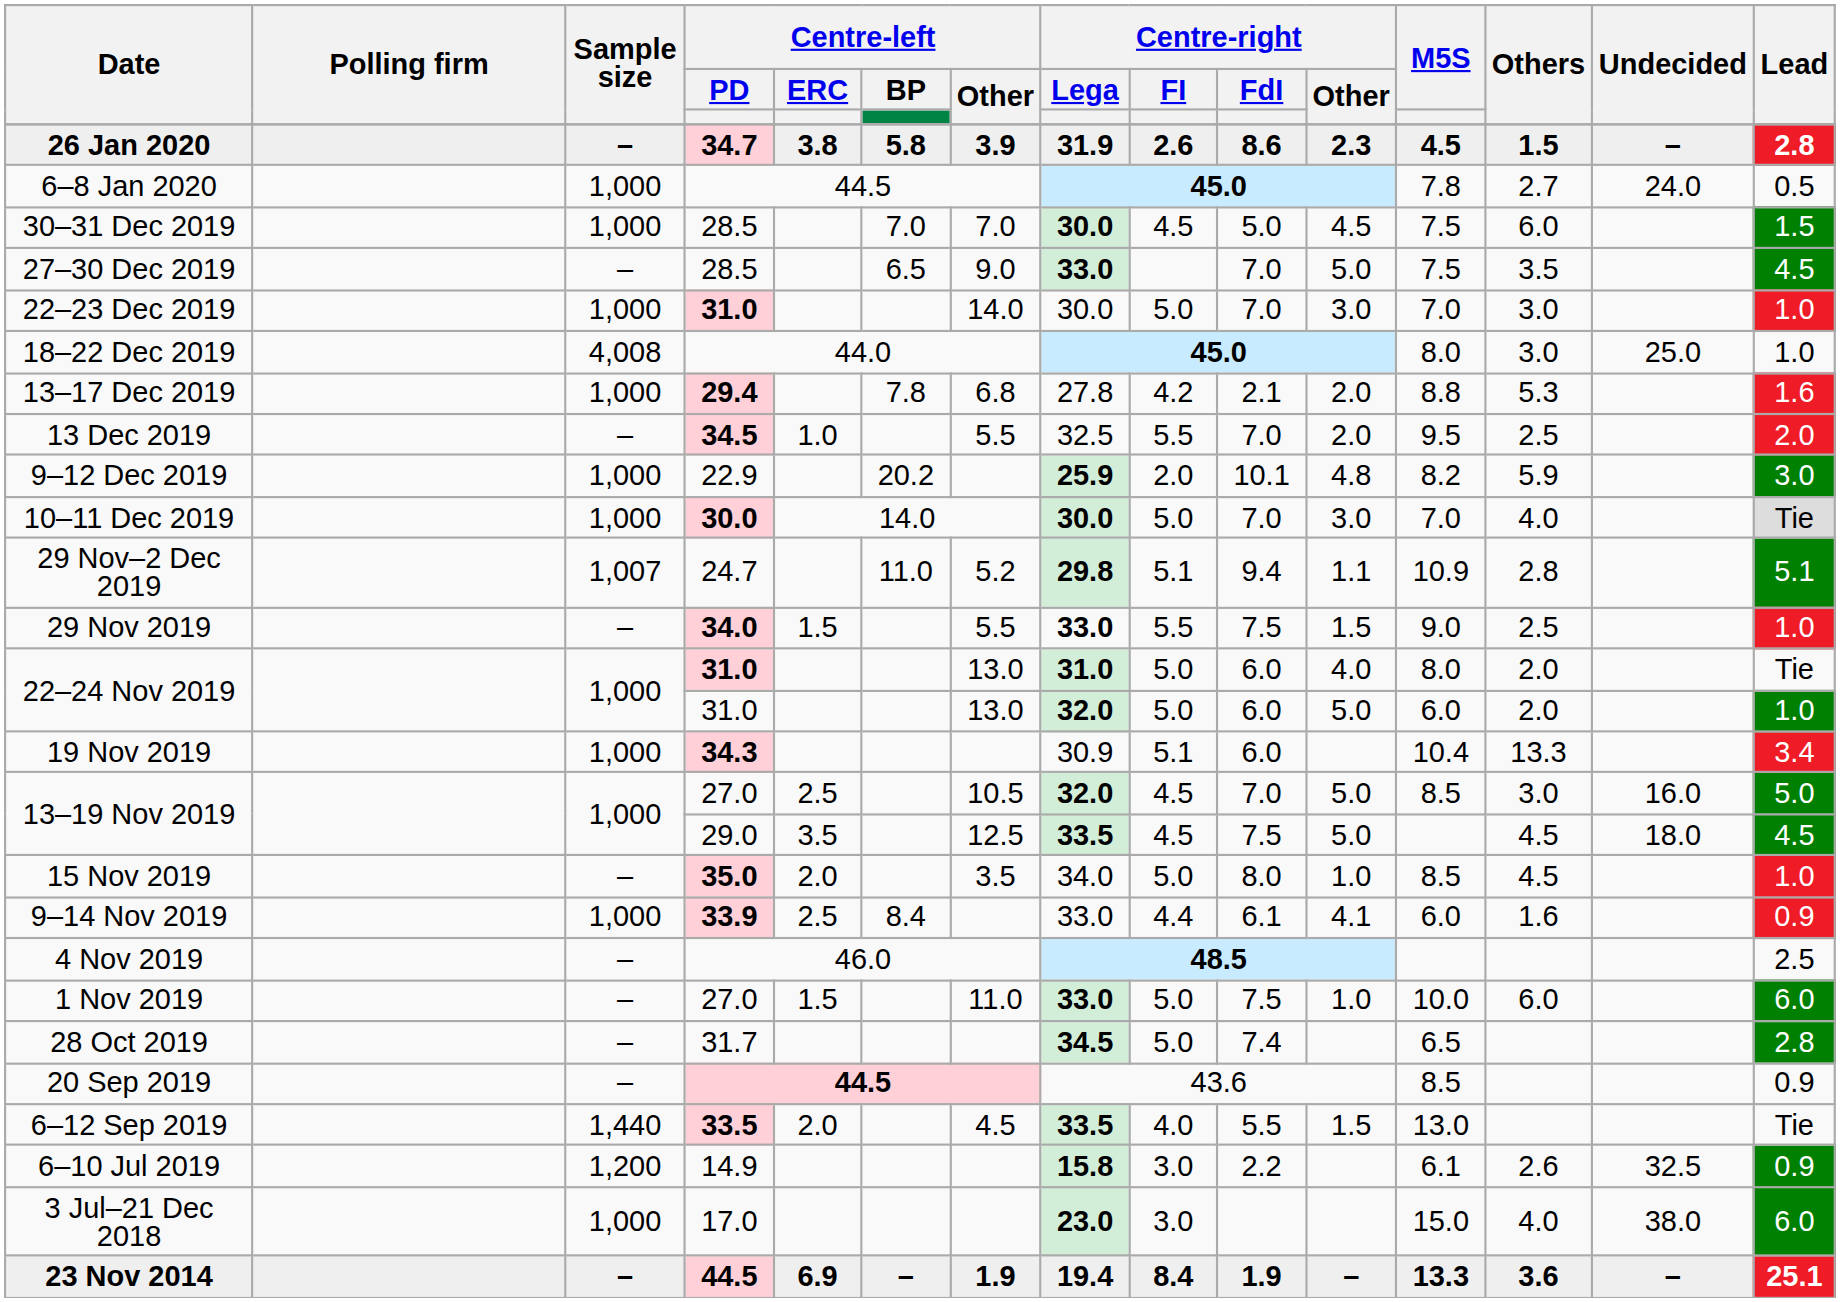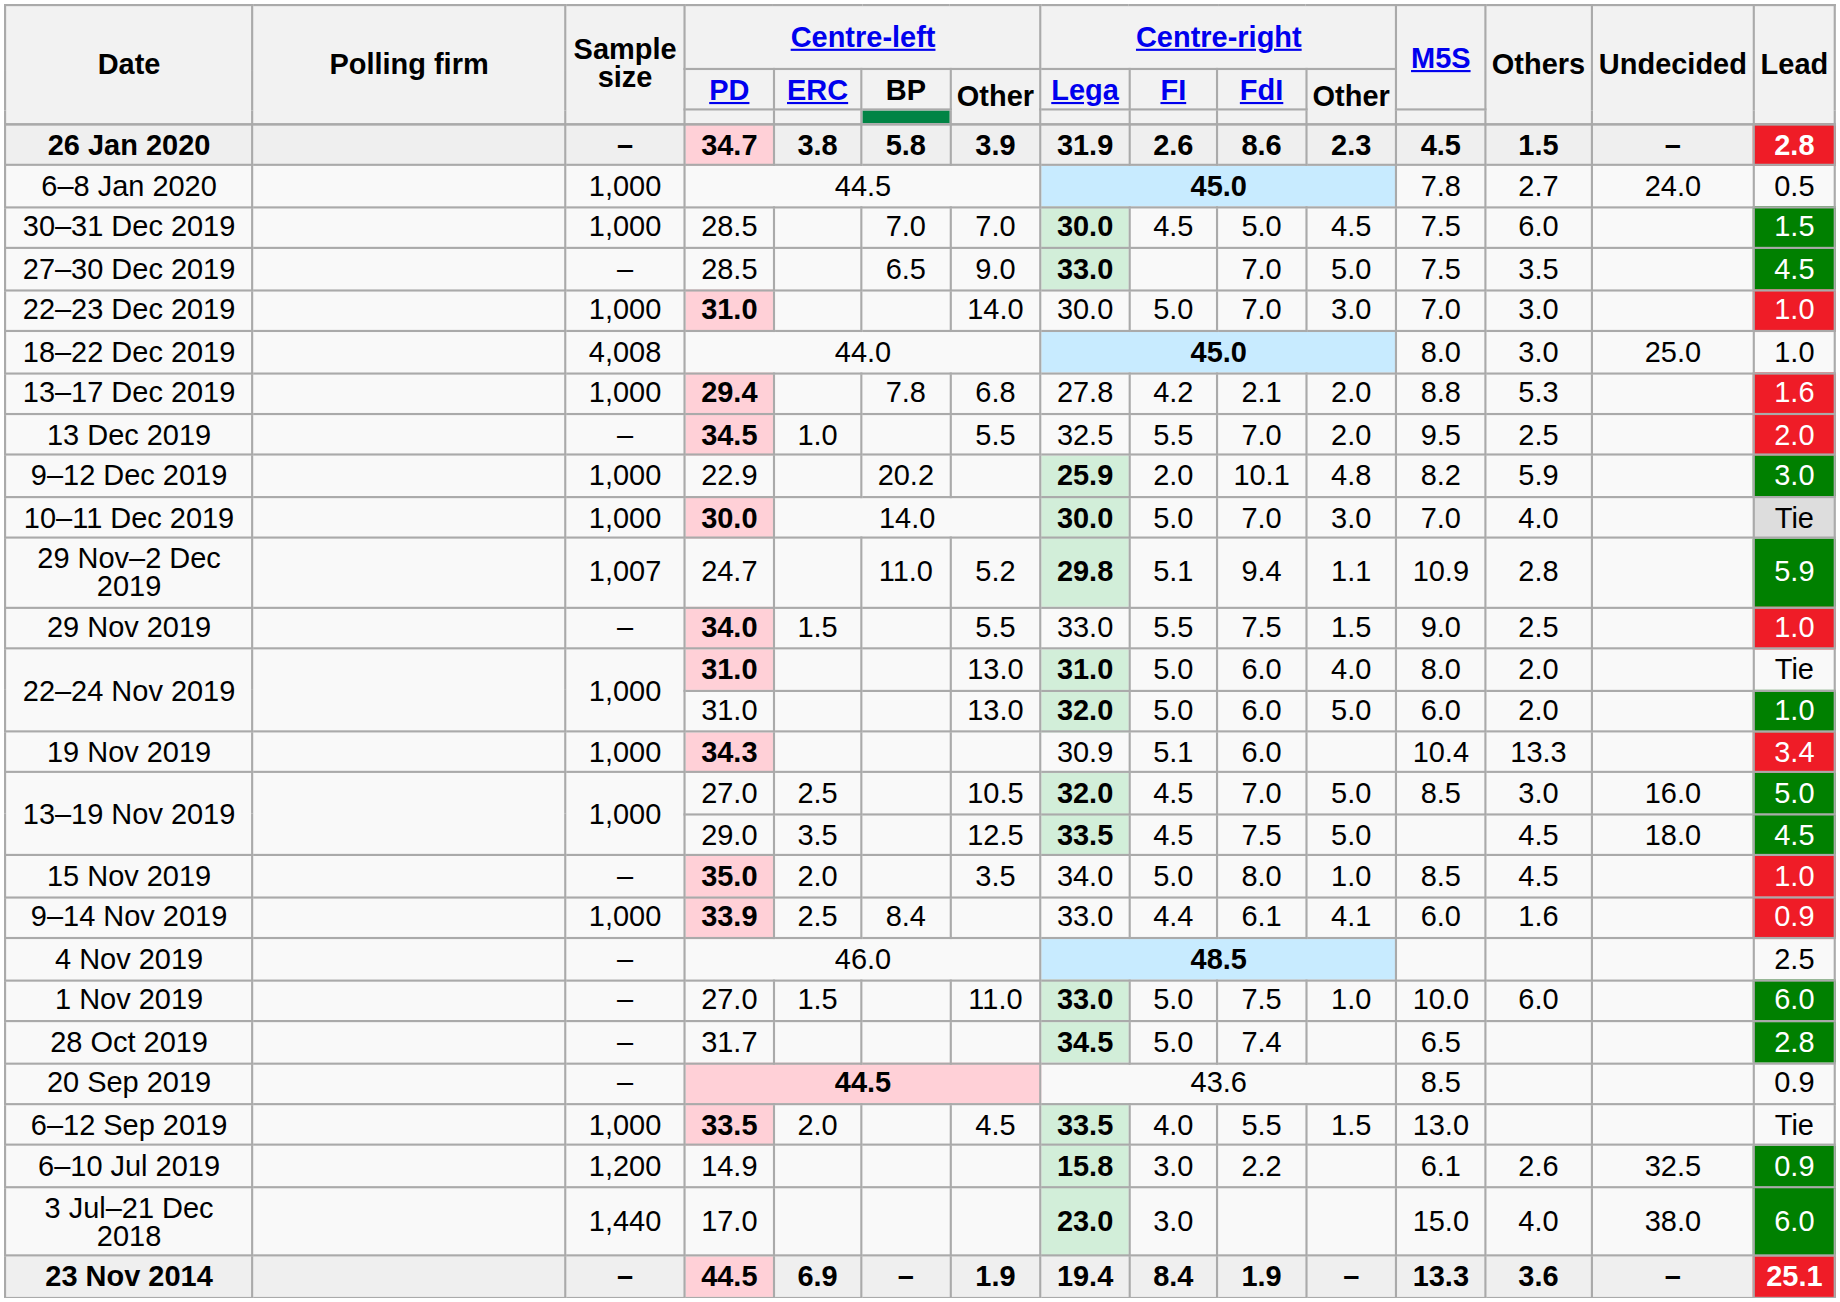(1794, 572) 5.1 -> (1794, 572) 5.9
(1085, 627) bold -> (1085, 627) normal
(625, 1124) 1,440 -> (625, 1124) 1,000
(625, 1221) 1,000 -> (625, 1221) 1,440
